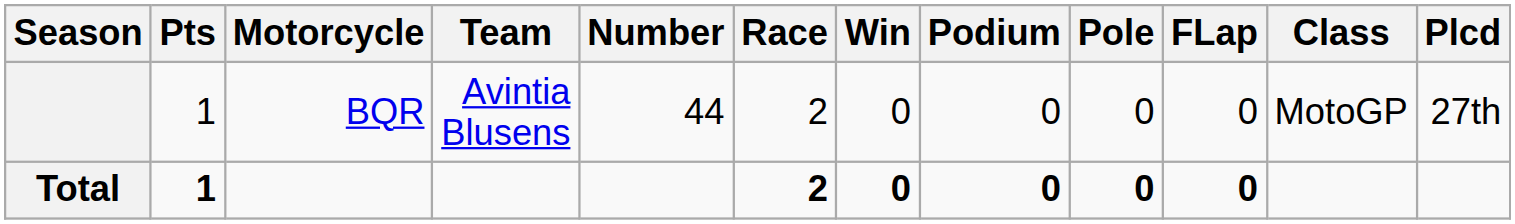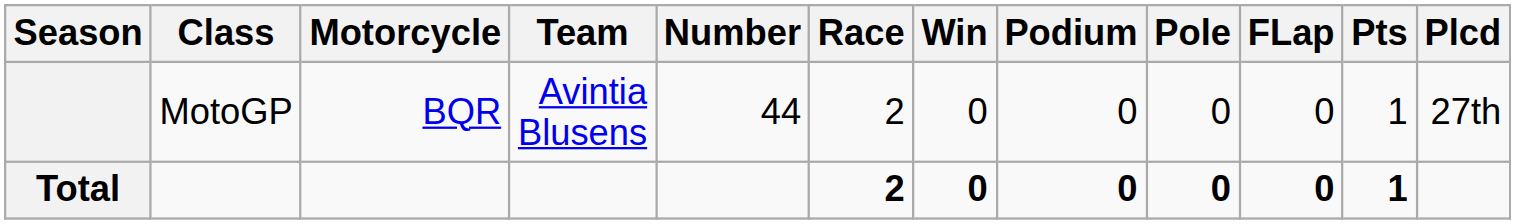columns swapped: (1341, 33) <-> (188, 33)
